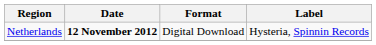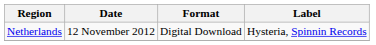(112, 31) bold -> (111, 31) normal
